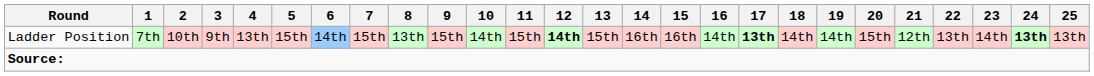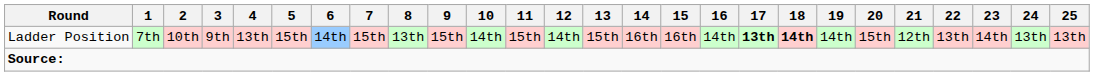(564, 38) bold -> (564, 38) normal
(797, 38) normal -> (797, 38) bold
(1031, 38) bold -> (1031, 38) normal
